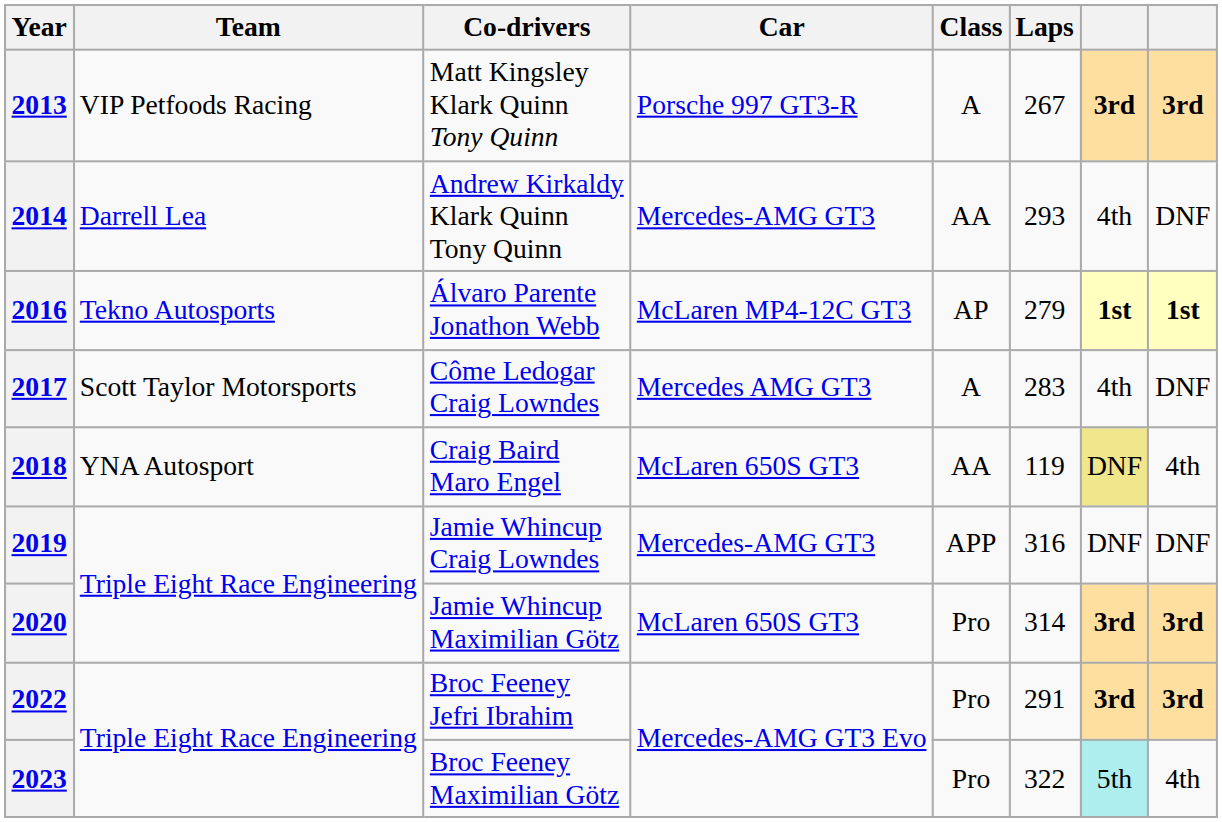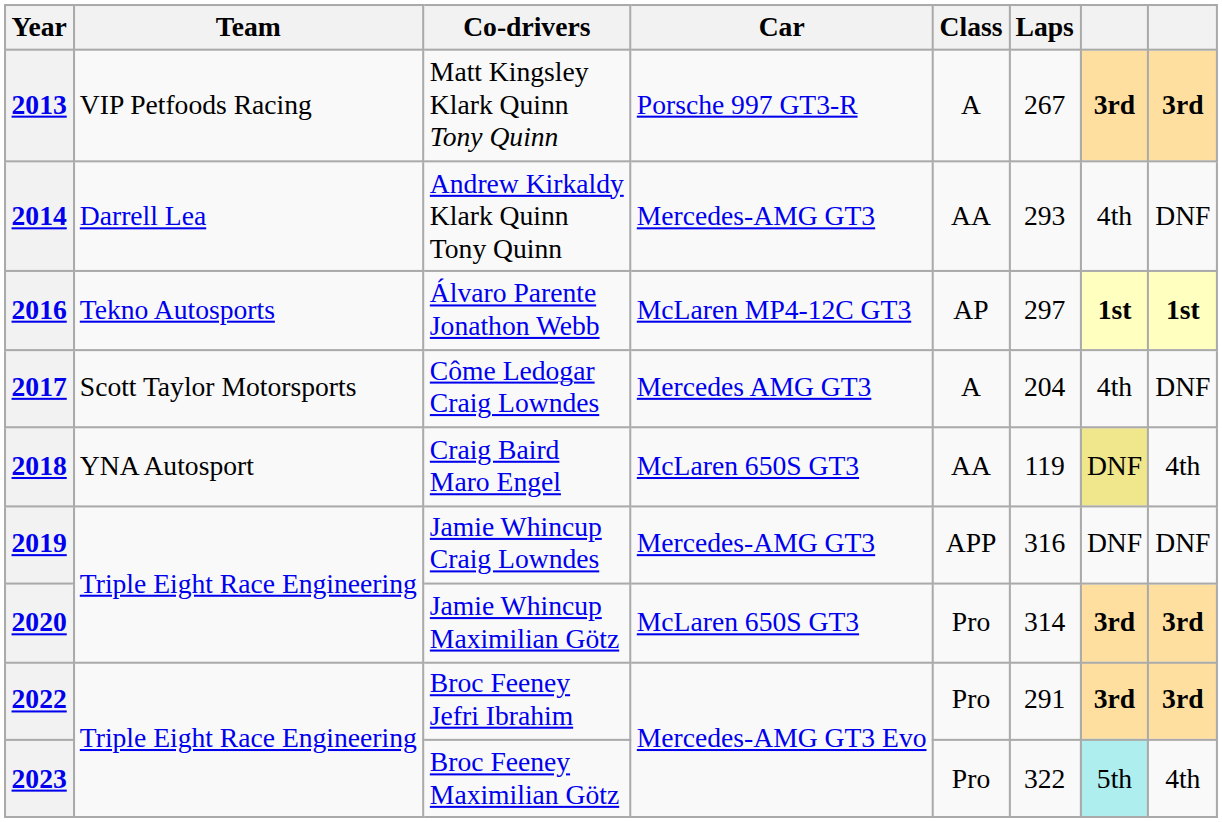(1045, 309) 279 -> (1045, 309) 297
(1045, 387) 283 -> (1045, 387) 204
